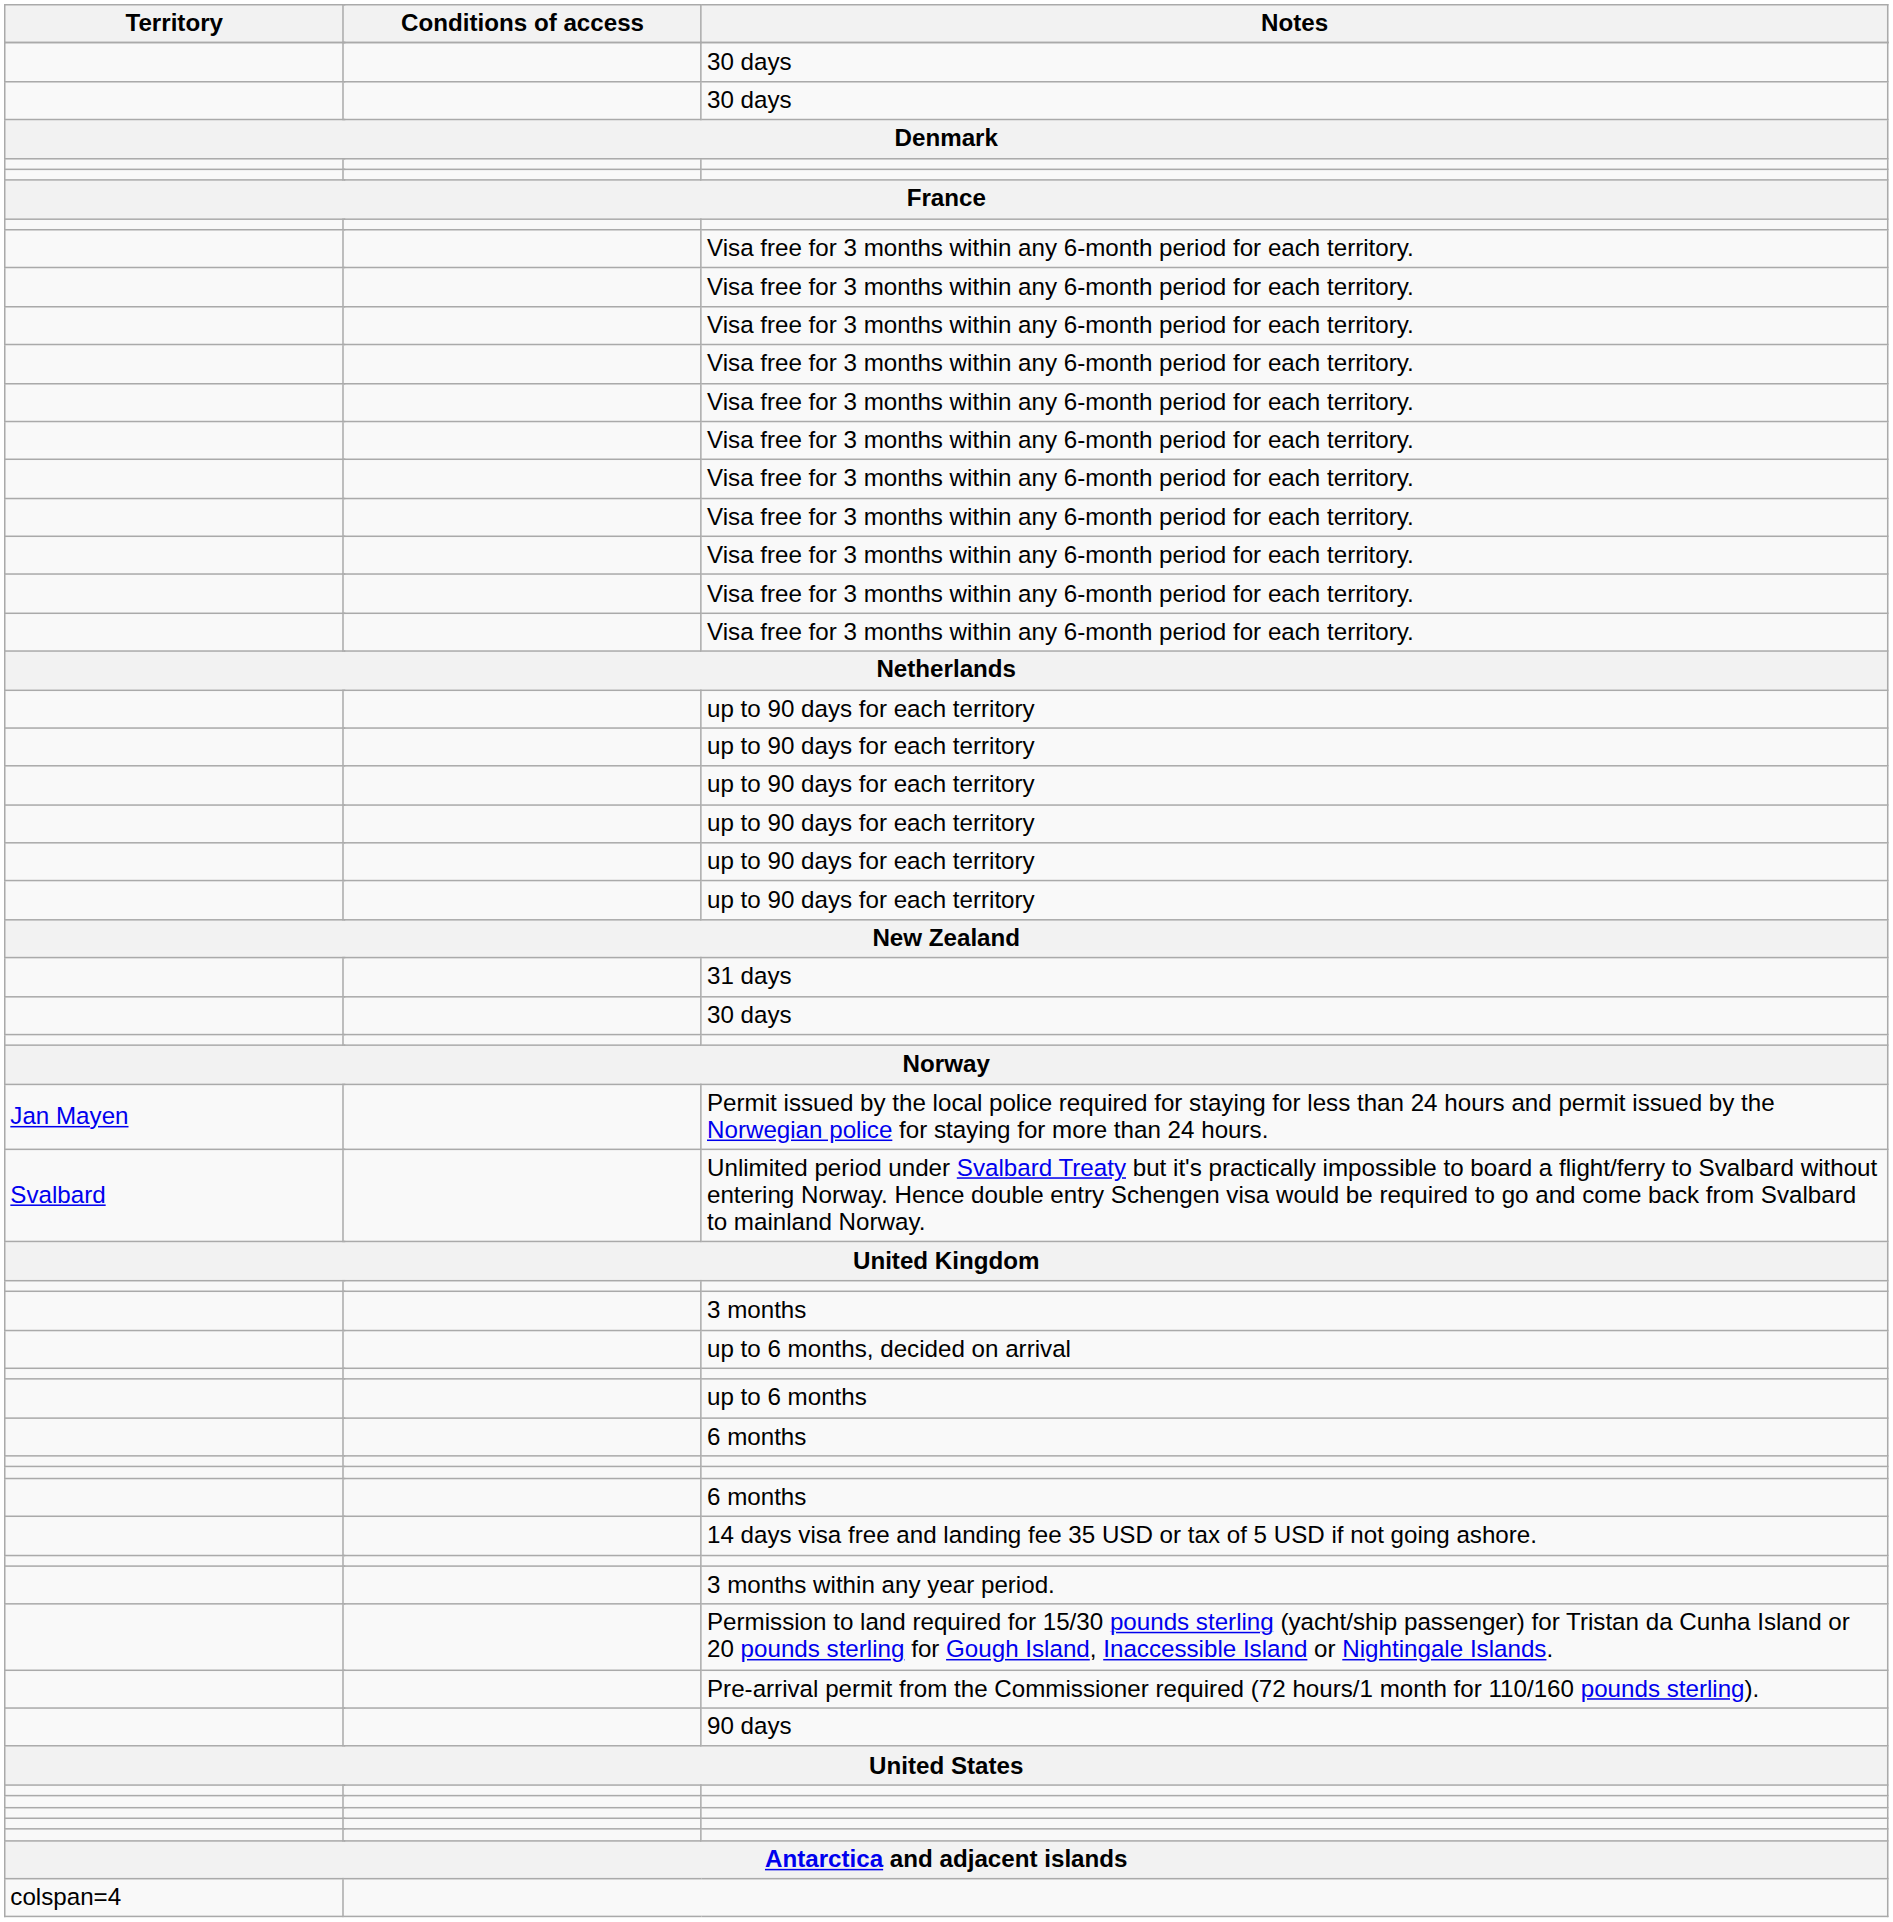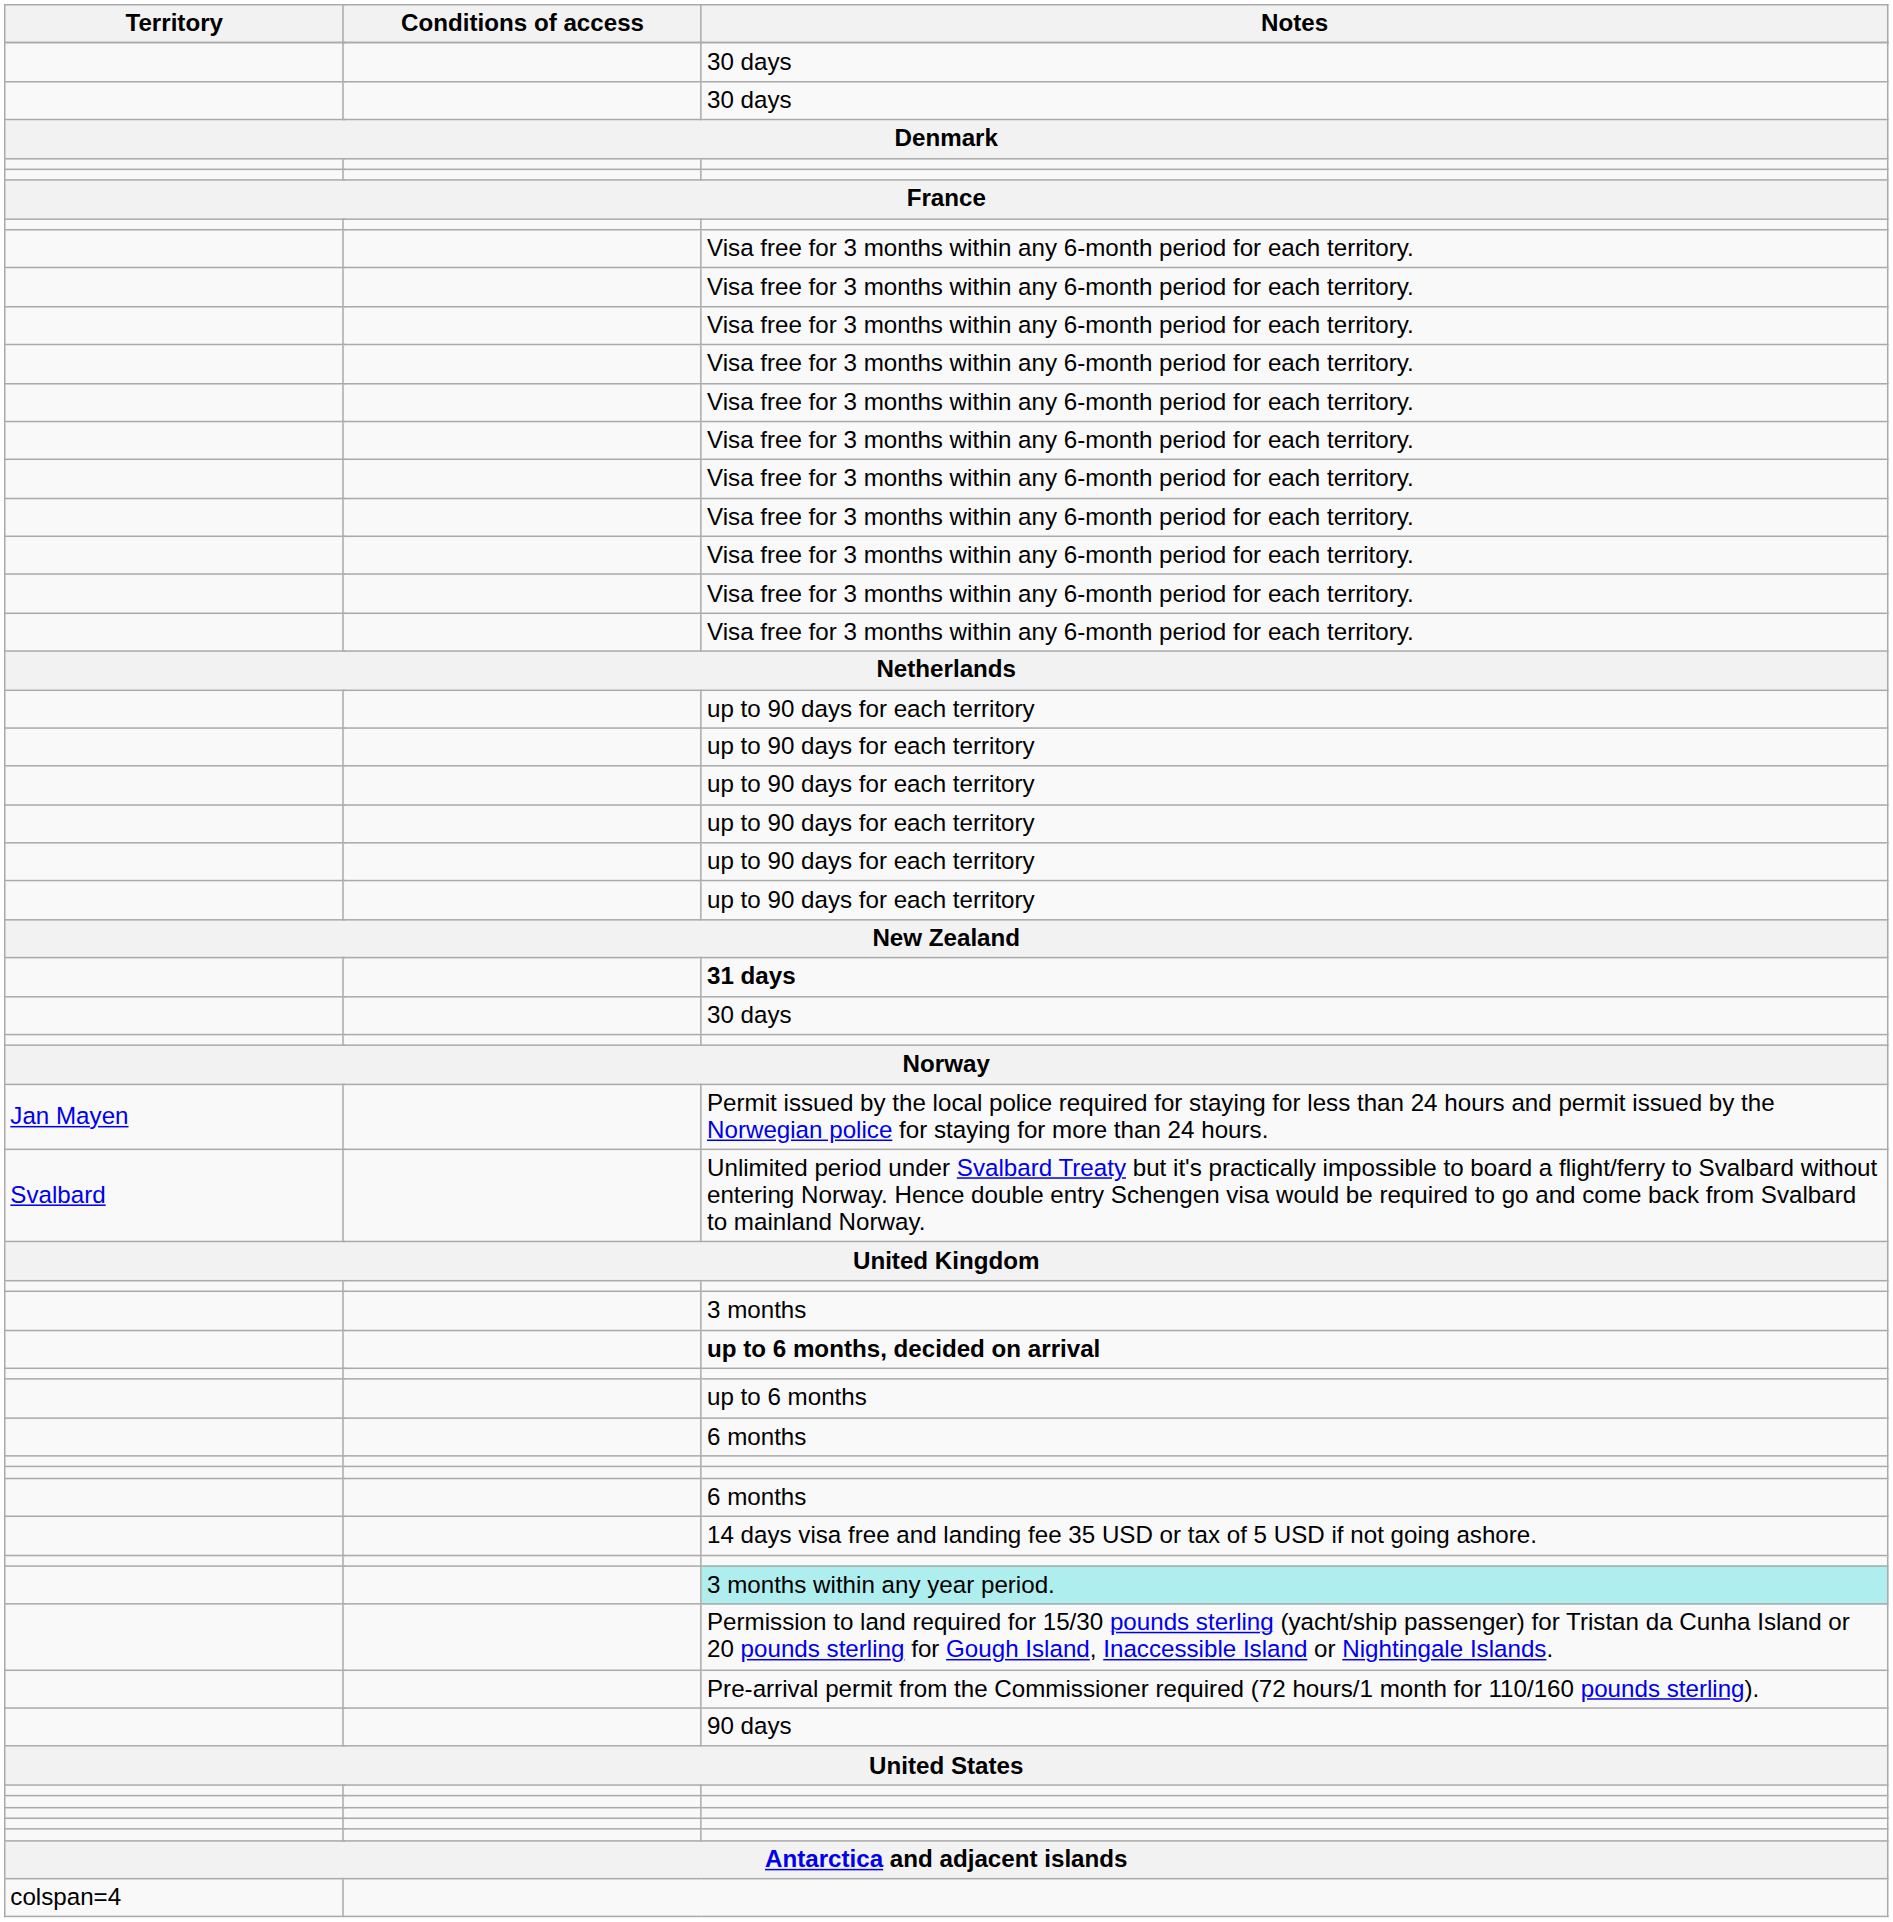(749, 976) normal -> (751, 976) bold
(889, 1348) normal -> (904, 1348) bold
(881, 1584) no background -> (881, 1584) paleturquoise background
